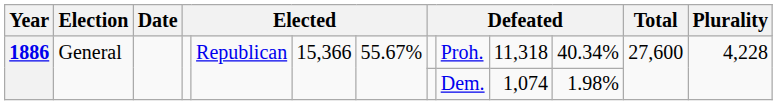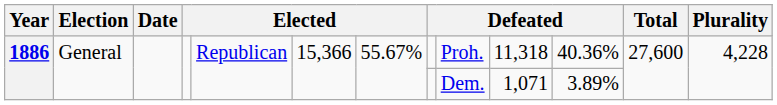(588, 52) 40.34% -> (588, 52) 40.36%
(526, 83) 1,074 -> (526, 83) 1,071
(593, 83) 1.98% -> (593, 83) 3.89%
